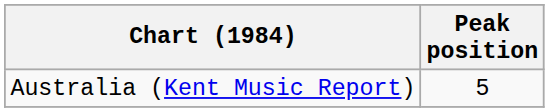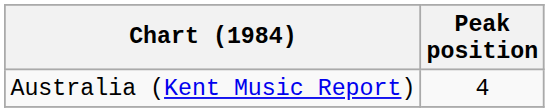(482, 89) 5 -> (482, 89) 4
